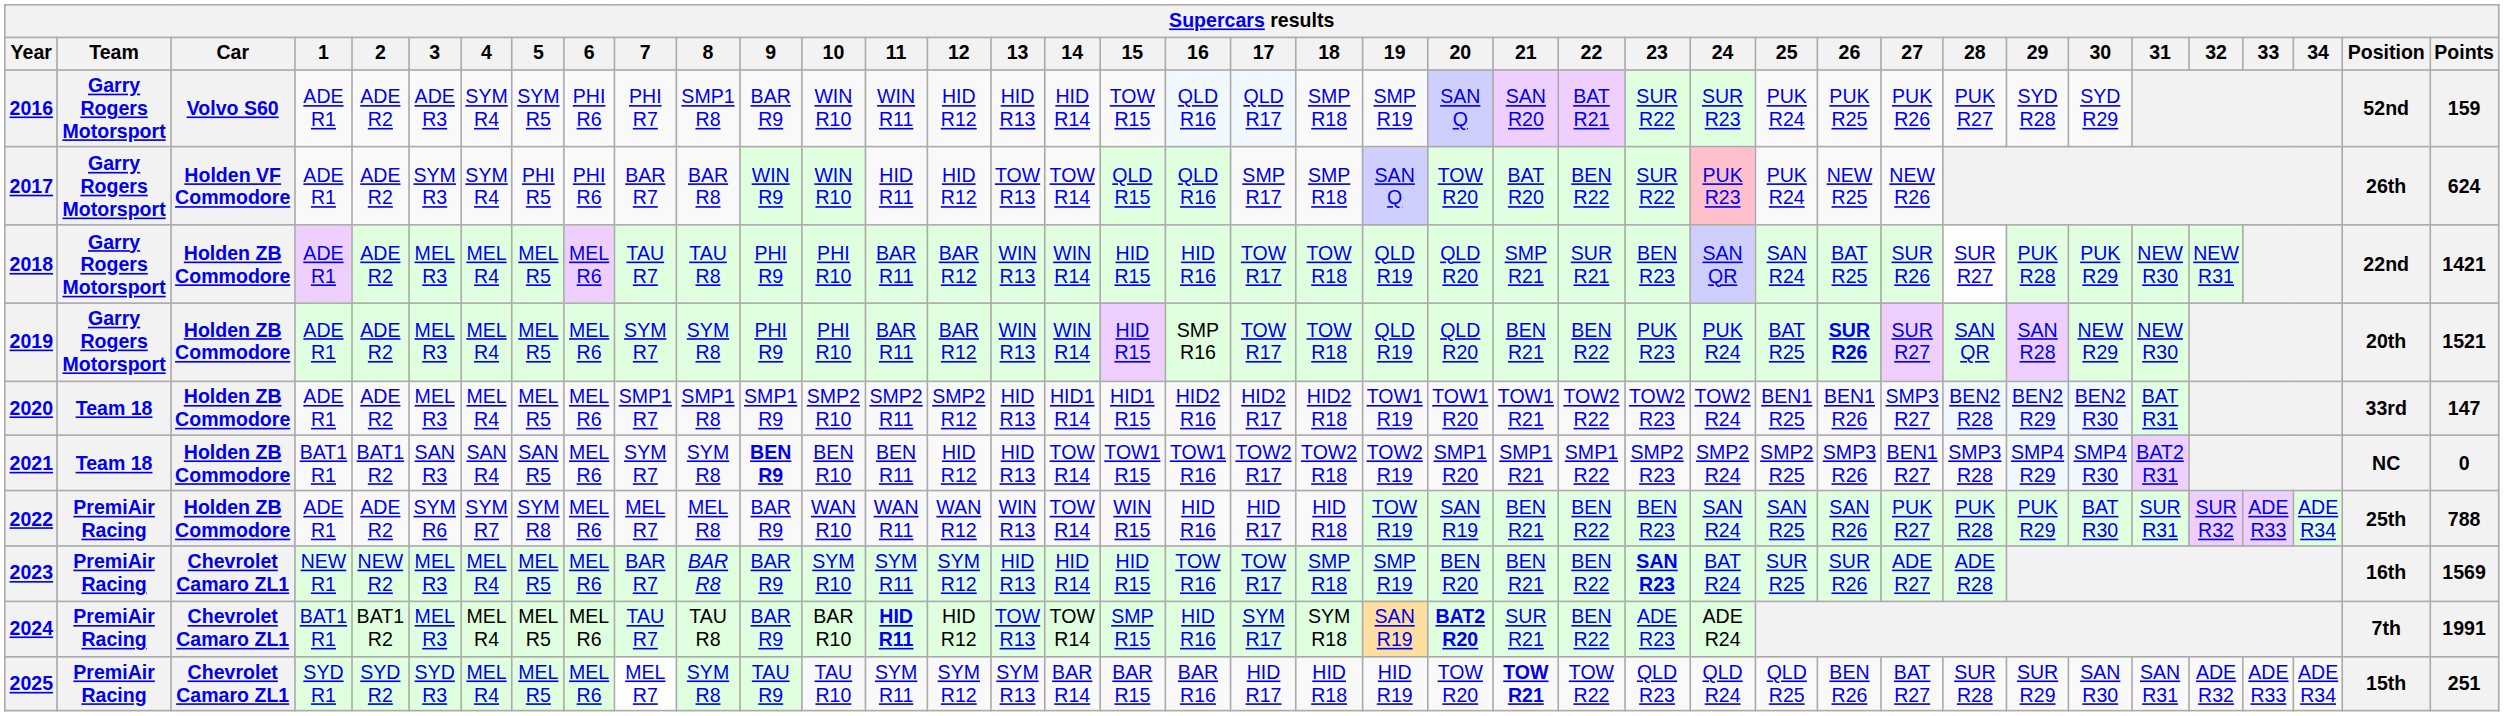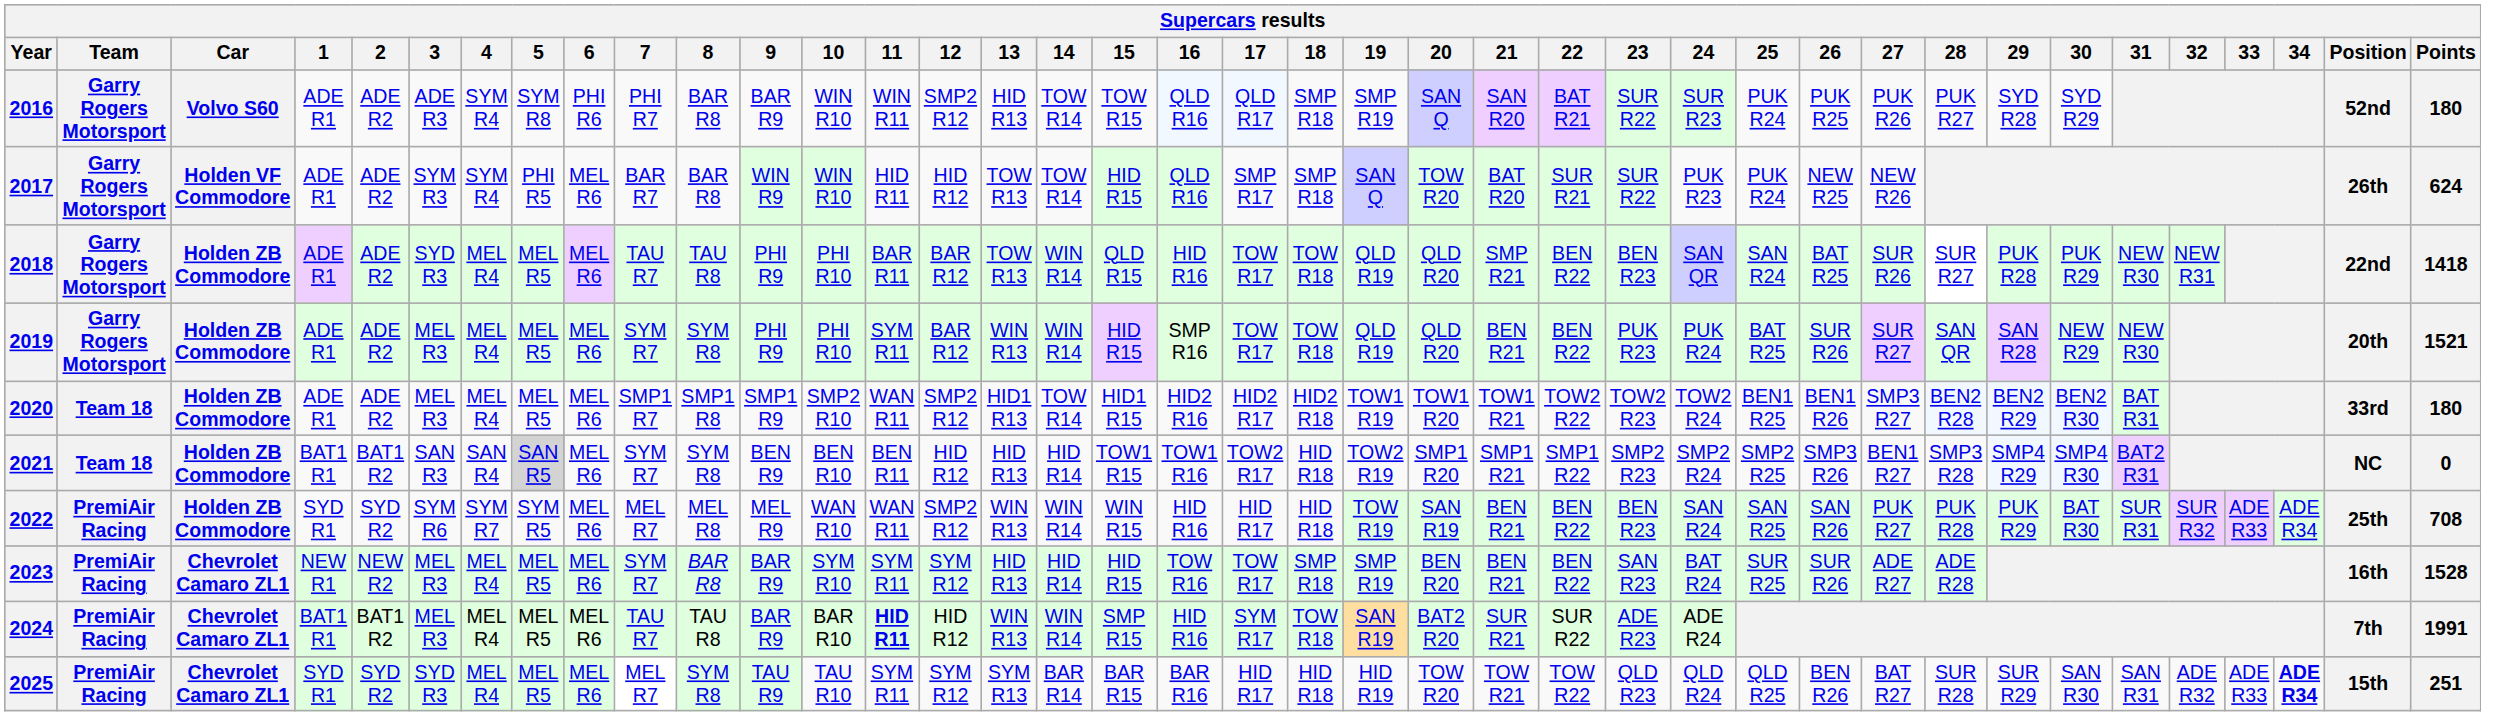(538, 108) SYM R5 -> (538, 108) SYM R8
(708, 108) SMP1 R8 -> (708, 108) BAR R8
(959, 108) HID R12 -> (950, 108) SMP2 R12
(1072, 108) HID R14 -> (1064, 108) TOW R14
(2464, 108) 159 -> (2446, 108) 180
(589, 186) PHI R6 -> (589, 186) MEL R6
(1132, 186) QLD R15 -> (1124, 186) HID R15
(1591, 186) BEN R22 -> (1572, 186) SUR R21
(1723, 186) pink background -> (1703, 186) no background
(435, 264) MEL R3 -> (435, 264) SYD R3
(1018, 264) WIN R13 -> (1009, 264) TOW R13
(1132, 264) HID R15 -> (1124, 264) QLD R15
(1591, 264) SUR R21 -> (1572, 264) BEN R22
(2464, 264) 1421 -> (2446, 264) 1418
(896, 342) BAR R11 -> (892, 342) SYM R11
(1849, 342) bold -> (1830, 342) normal
(896, 408) SMP2 R11 -> (892, 408) WAN R11
(1018, 408) HID R13 -> (1009, 408) HID1 R13
(1072, 408) HID1 R14 -> (1064, 408) TOW R14
(2464, 408) 147 -> (2446, 408) 180
(538, 463) no background -> (538, 463) lightgrey background
(771, 463) bold -> (771, 463) normal
(1072, 463) TOW R14 -> (1064, 463) HID R14
(1329, 463) TOW2 R18 -> (1315, 463) HID R18
(323, 518) ADE R1 -> (323, 518) SYD R1
(380, 518) ADE R2 -> (380, 518) SYD R2
(538, 518) SYM R8 -> (538, 518) SYM R5
(771, 518) BAR R9 -> (771, 518) MEL R9
(959, 518) WAN R12 -> (950, 518) SMP2 R12
(1072, 518) TOW R14 -> (1064, 518) WIN R14
(2464, 518) 788 -> (2446, 518) 708
(645, 574) BAR R7 -> (645, 574) SYM R7
(1657, 574) bold -> (1638, 574) normal
(2464, 574) 1569 -> (2446, 574) 1528
(1018, 629) TOW R13 -> (1009, 629) WIN R13
(1072, 629) TOW R14 -> (1064, 629) WIN R14
(1329, 629) SYM R18 -> (1315, 629) TOW R18
(1460, 629) bold -> (1441, 629) normal
(1591, 629) BEN R22 -> (1572, 629) SUR R22
(1526, 684) bold -> (1507, 684) normal
(2318, 684) normal -> (2299, 684) bold
